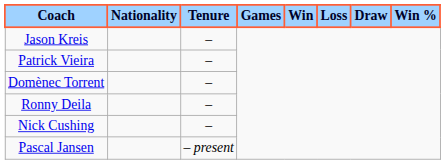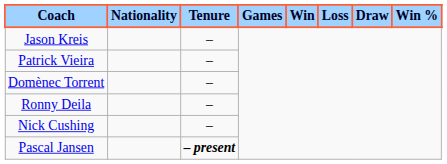(209, 148) normal -> (209, 148) bold
